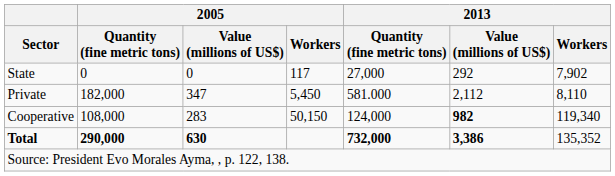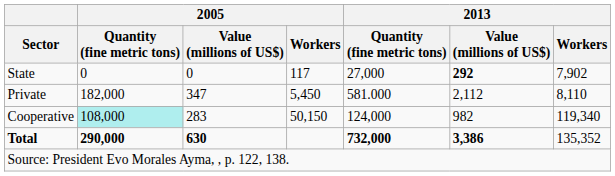(463, 73) normal -> (463, 73) bold
(102, 116) no background -> (102, 116) paleturquoise background
(463, 116) bold -> (463, 116) normal
